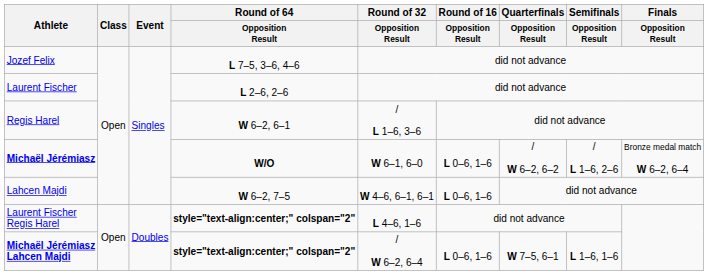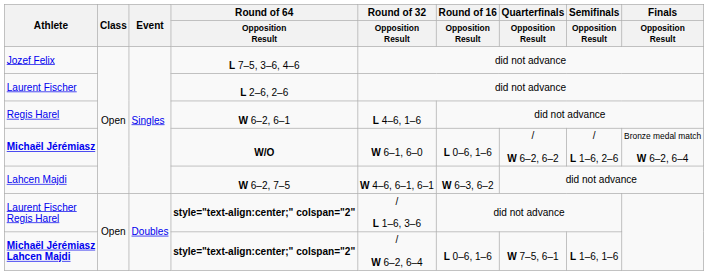(397, 120) / L 1–6, 3–6 -> (397, 120) L 4–6, 1–6
(468, 197) L 0–6, 1–6 -> (468, 186) W 6–3, 6–2
(397, 224) L 4–6, 1–6 -> (397, 213) / L 1–6, 3–6
